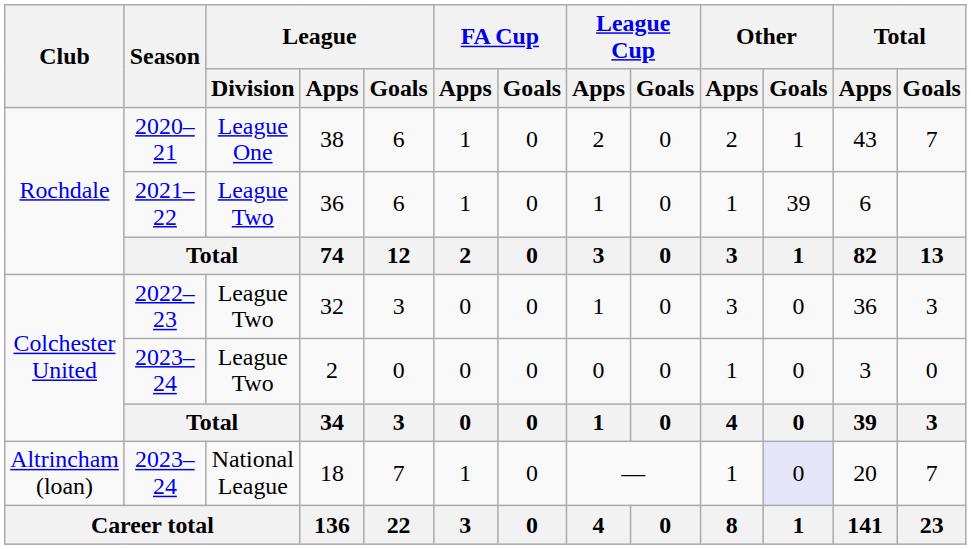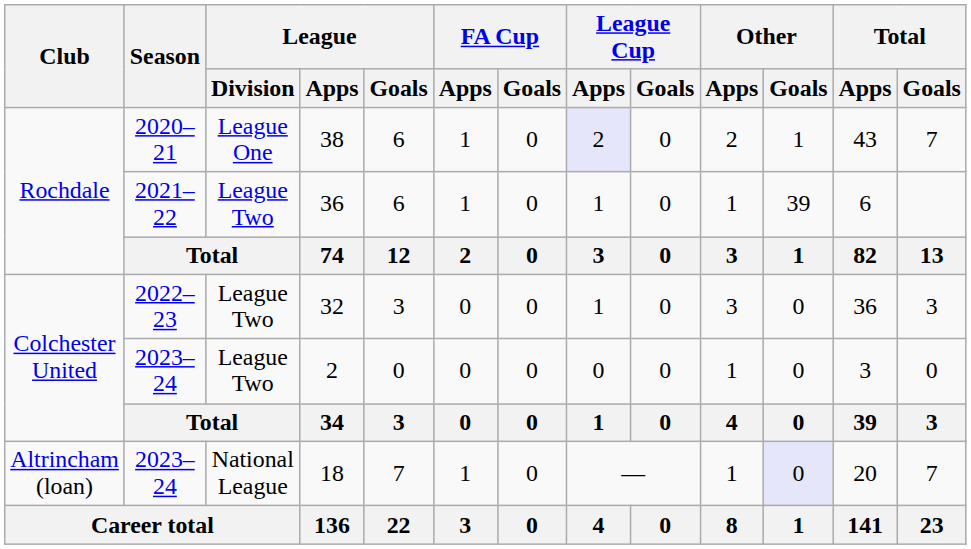(599, 139) no background -> (599, 139) lavender background
